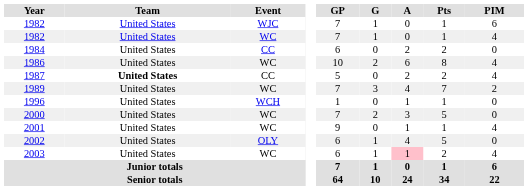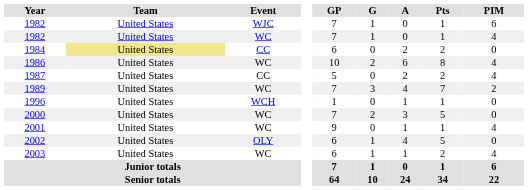(148, 49) no background -> (145, 49) khaki background
(148, 75) bold -> (145, 75) normal
(407, 153) pink background -> (405, 153) no background
